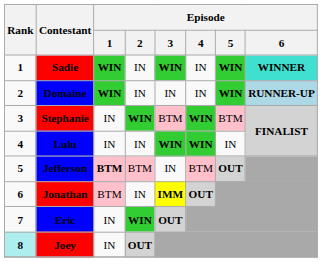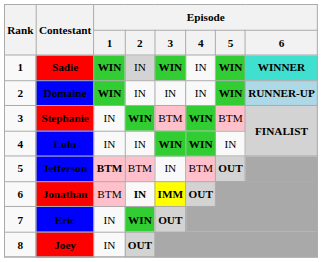(140, 68) no background -> (140, 68) lightgrey background
(140, 194) normal -> (140, 194) bold
(20, 245) paleturquoise background -> (20, 245) no background
